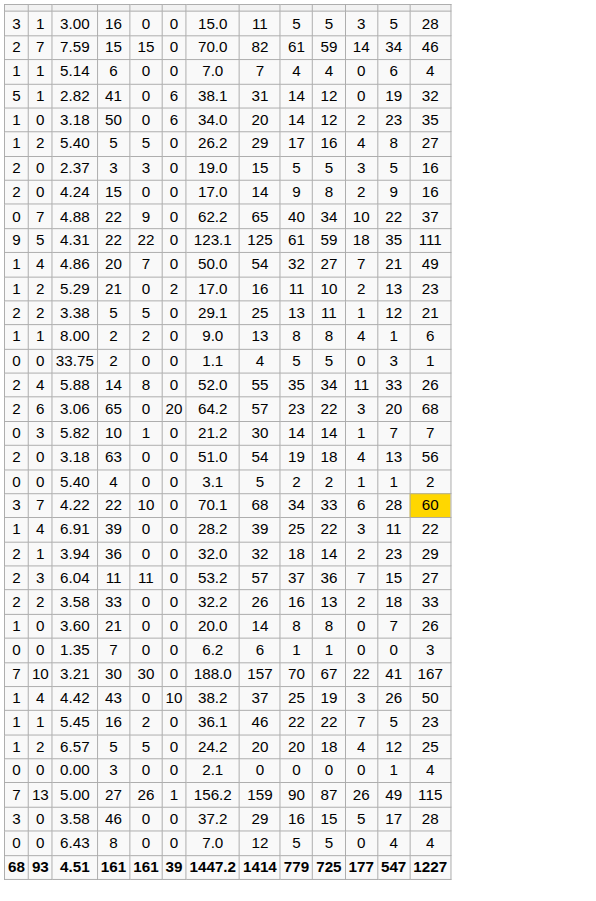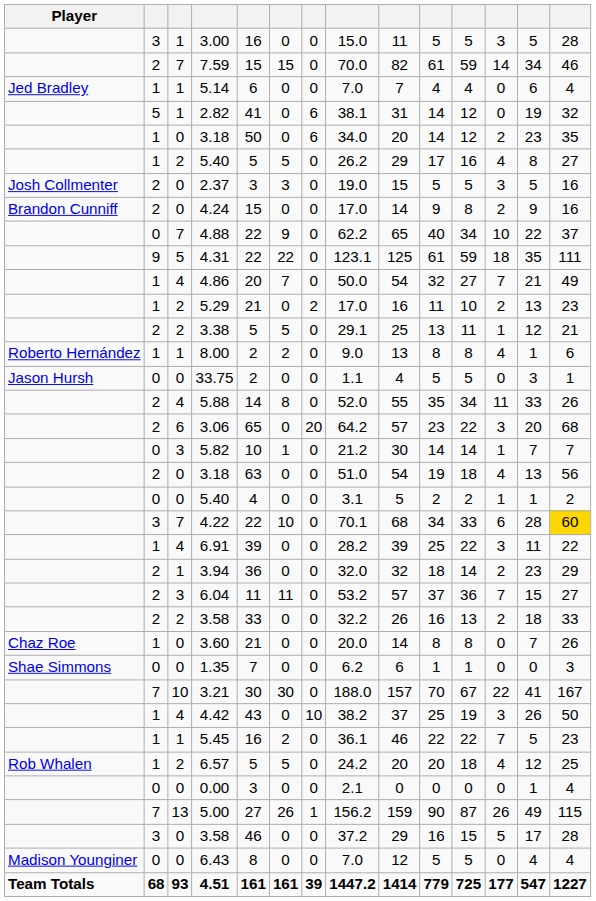+ column: (74, 16)
